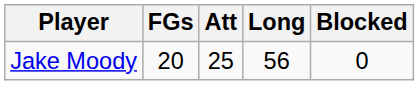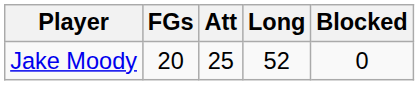(277, 60) 56 -> (277, 60) 52
